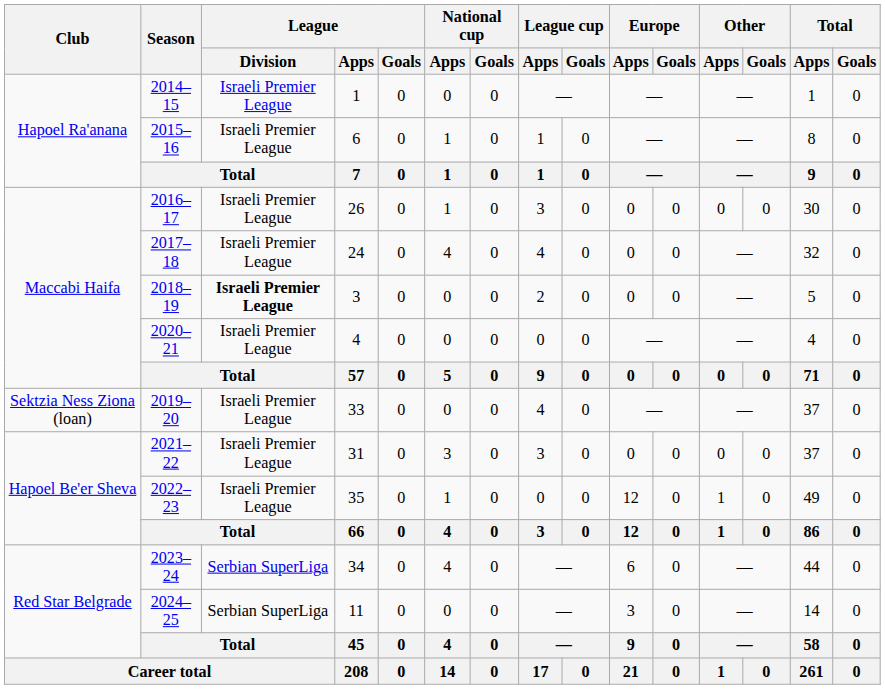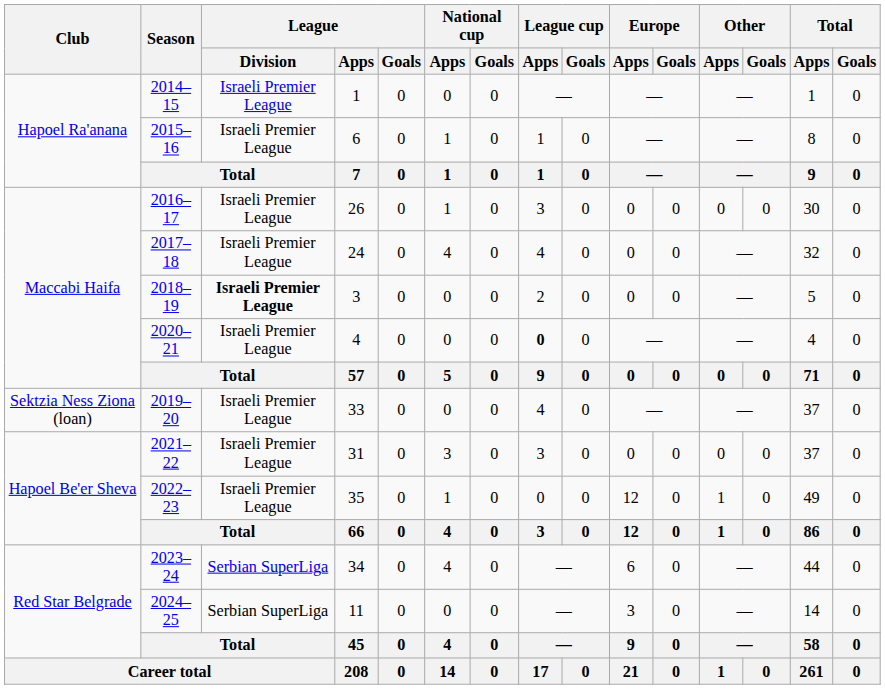(540, 340) normal -> (540, 340) bold
